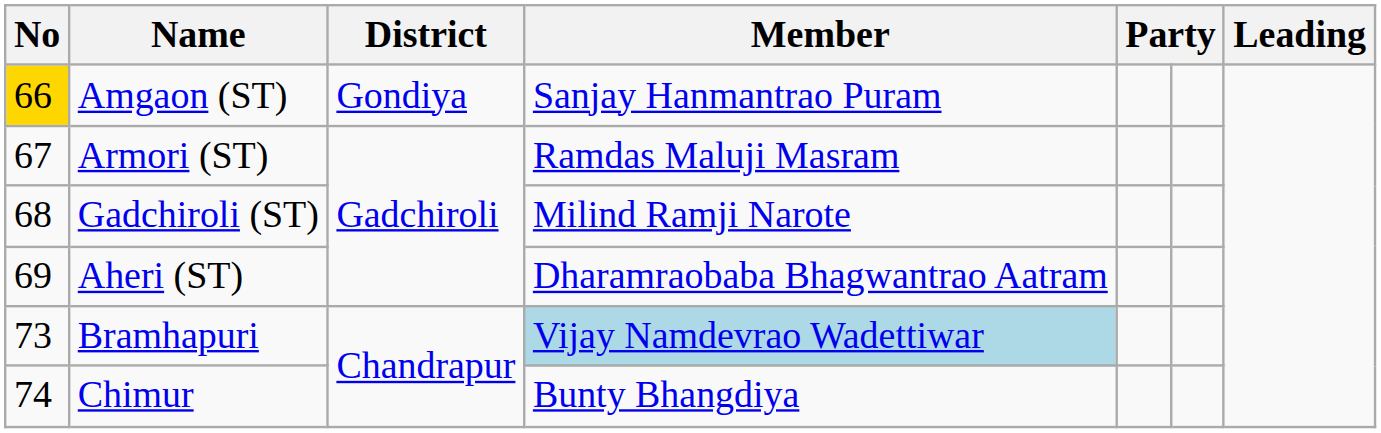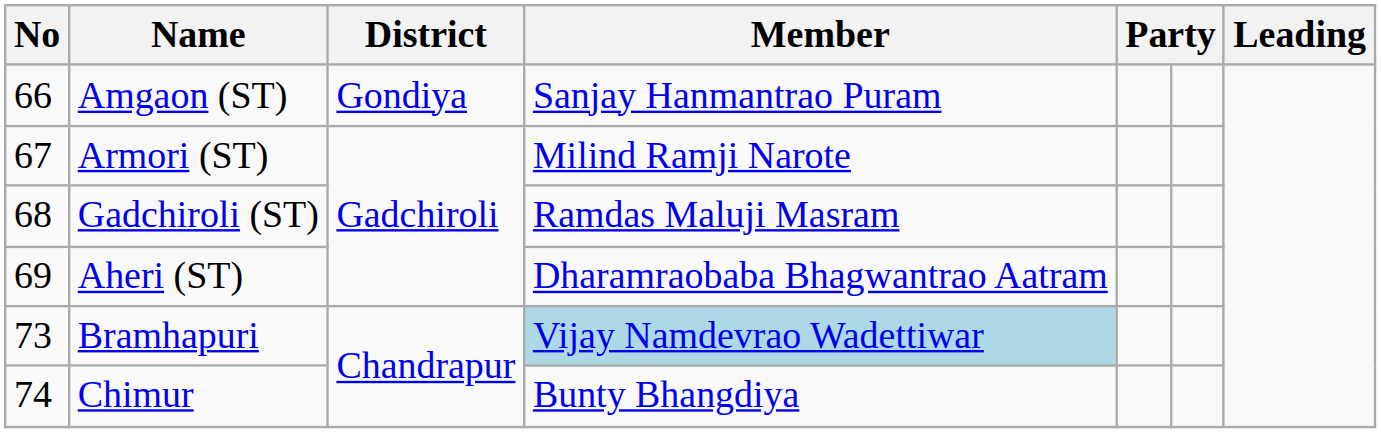(33, 94) gold background -> (33, 94) no background
(716, 154) Ramdas Maluji Masram -> (692, 154) Milind Ramji Narote
(692, 214) Milind Ramji Narote -> (716, 214) Ramdas Maluji Masram
